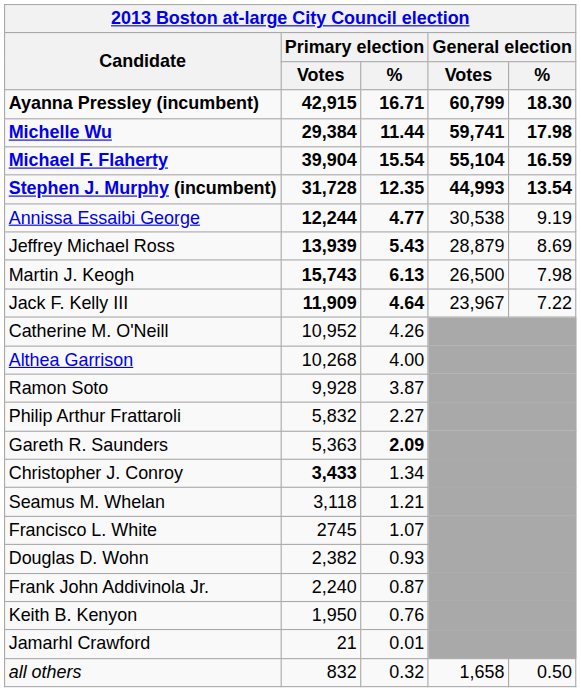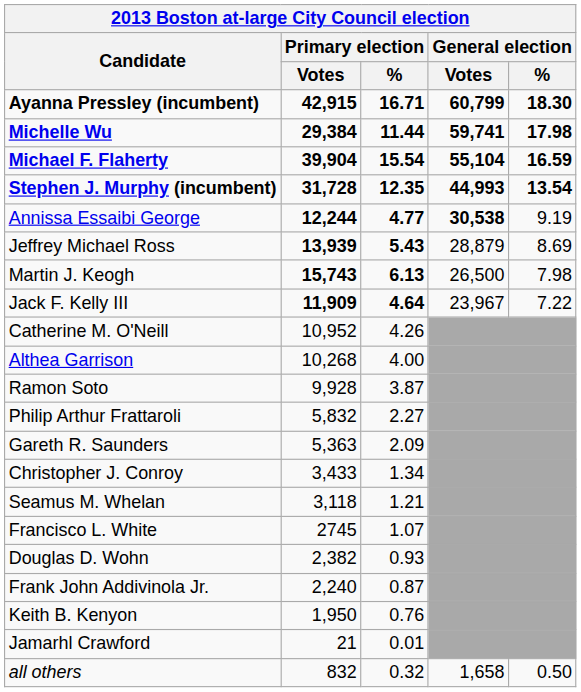(477, 217) normal -> (477, 217) bold
(407, 445) bold -> (407, 445) normal
(334, 473) bold -> (334, 473) normal
